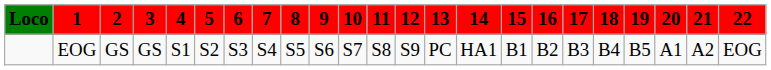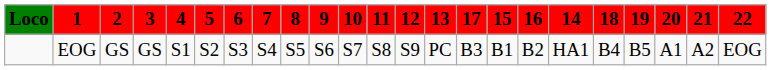columns swapped: (479, 19) <-> (578, 19)
